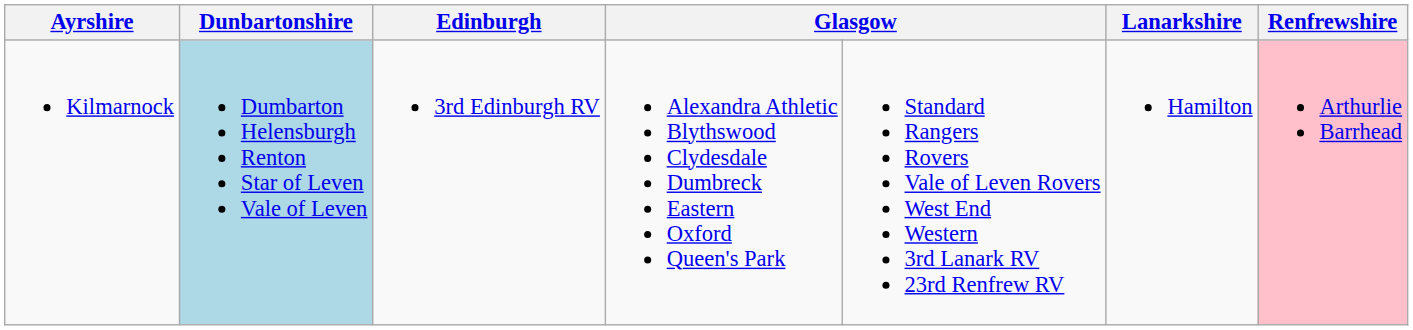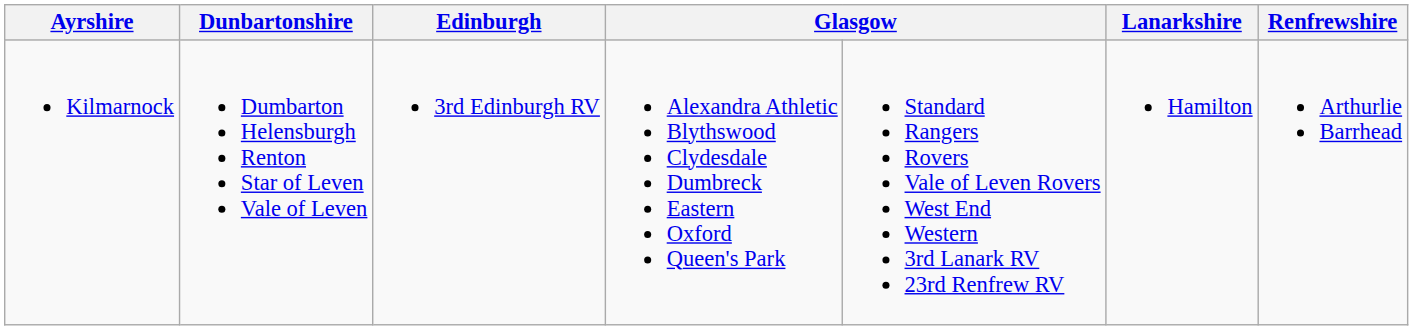(276, 157) lightblue background -> (276, 157) no background
(1333, 119) pink background -> (1333, 119) no background
